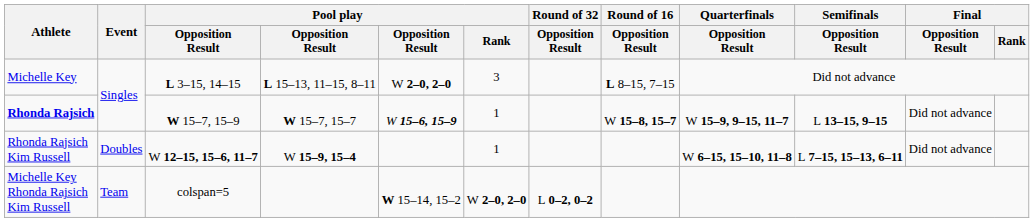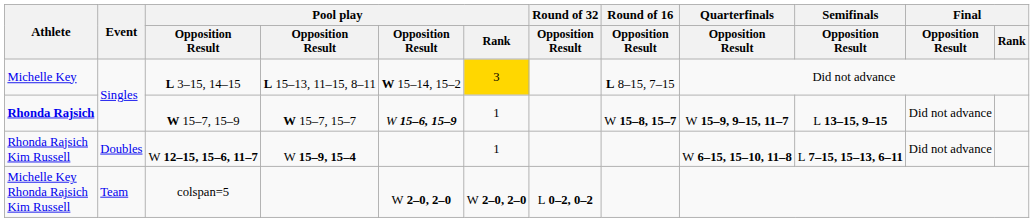(421, 85) W 2–0, 2–0 -> (421, 85) W 15–14, 15–2
(497, 77) no background -> (497, 77) gold background
(421, 200) W 15–14, 15–2 -> (421, 200) W 2–0, 2–0
